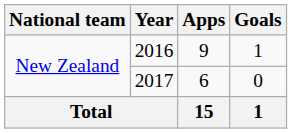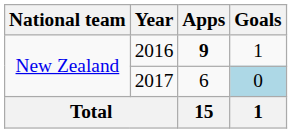(204, 50) normal -> (204, 50) bold
(258, 81) no background -> (258, 81) lightblue background
